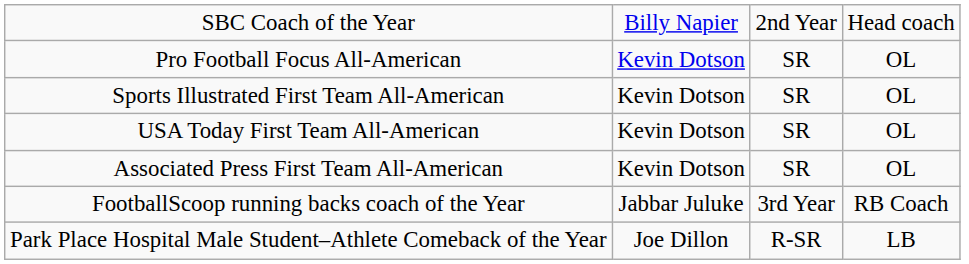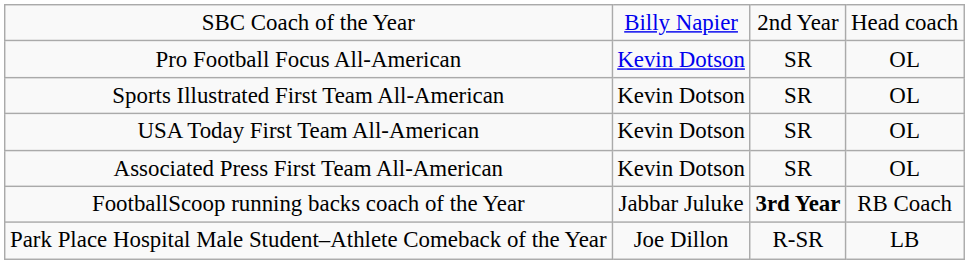(796, 204) normal -> (798, 204) bold
